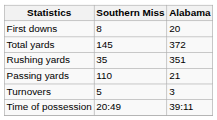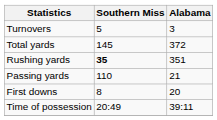rows swapped: (32, 29) <-> (29, 91)
(102, 60) normal -> (102, 60) bold
